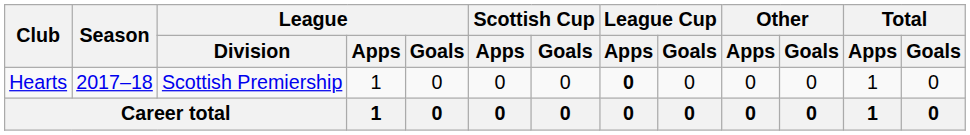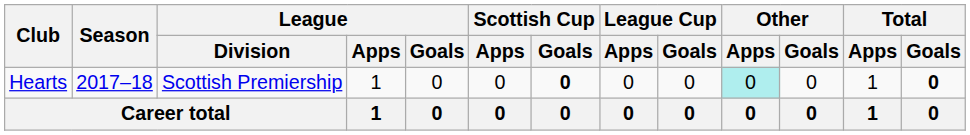(565, 82) normal -> (565, 82) bold
(628, 82) bold -> (628, 82) normal
(751, 82) no background -> (751, 82) paleturquoise background
(934, 82) normal -> (934, 82) bold
